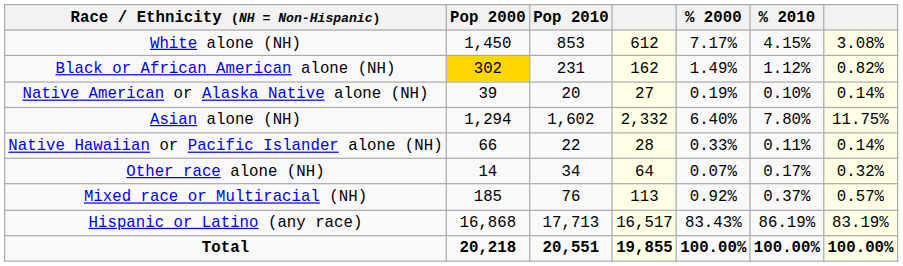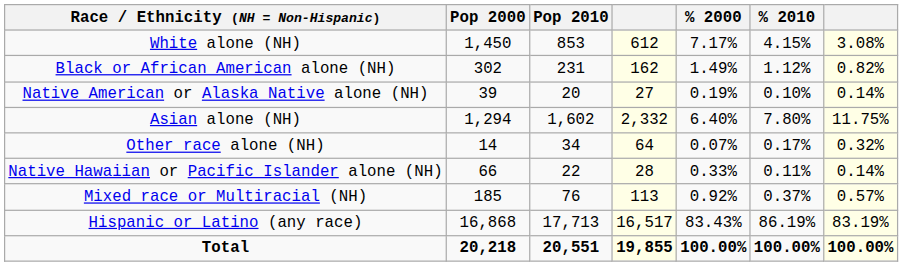(488, 69) gold background -> (488, 69) no background
rows swapped: (225, 146) <-> (225, 171)
